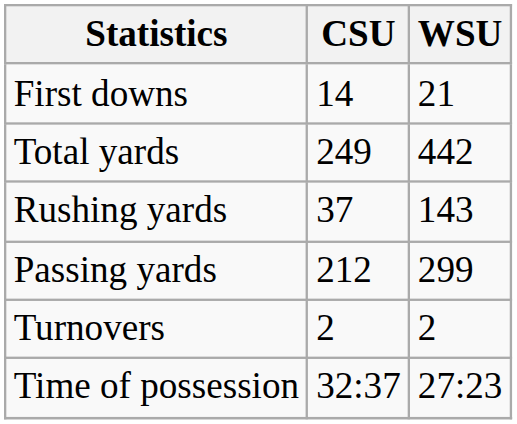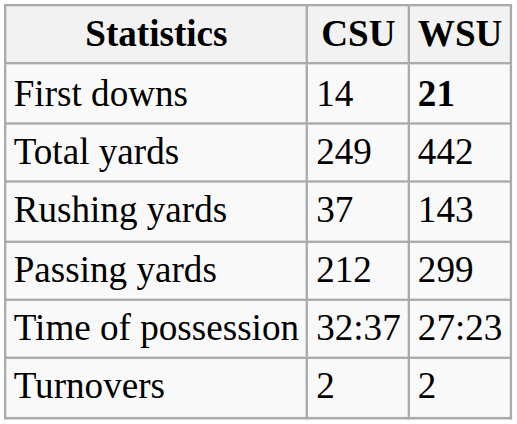(436, 92) normal -> (436, 92) bold
rows swapped: (89, 328) <-> (156, 387)
